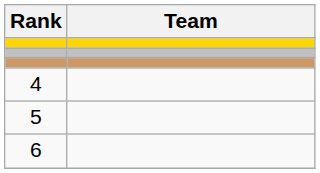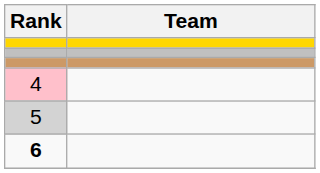(36, 83) no background -> (36, 83) pink background
(36, 117) no background -> (36, 117) lightgrey background
(36, 150) normal -> (36, 150) bold
